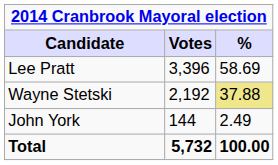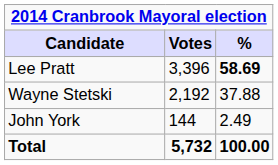(240, 69) normal -> (240, 69) bold
(240, 95) khaki background -> (240, 95) no background
